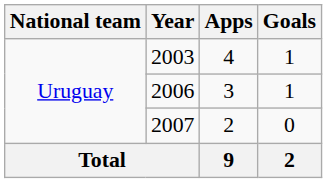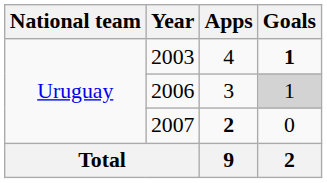(289, 56) normal -> (289, 56) bold
(289, 90) no background -> (289, 90) lightgrey background
(229, 125) normal -> (229, 125) bold
